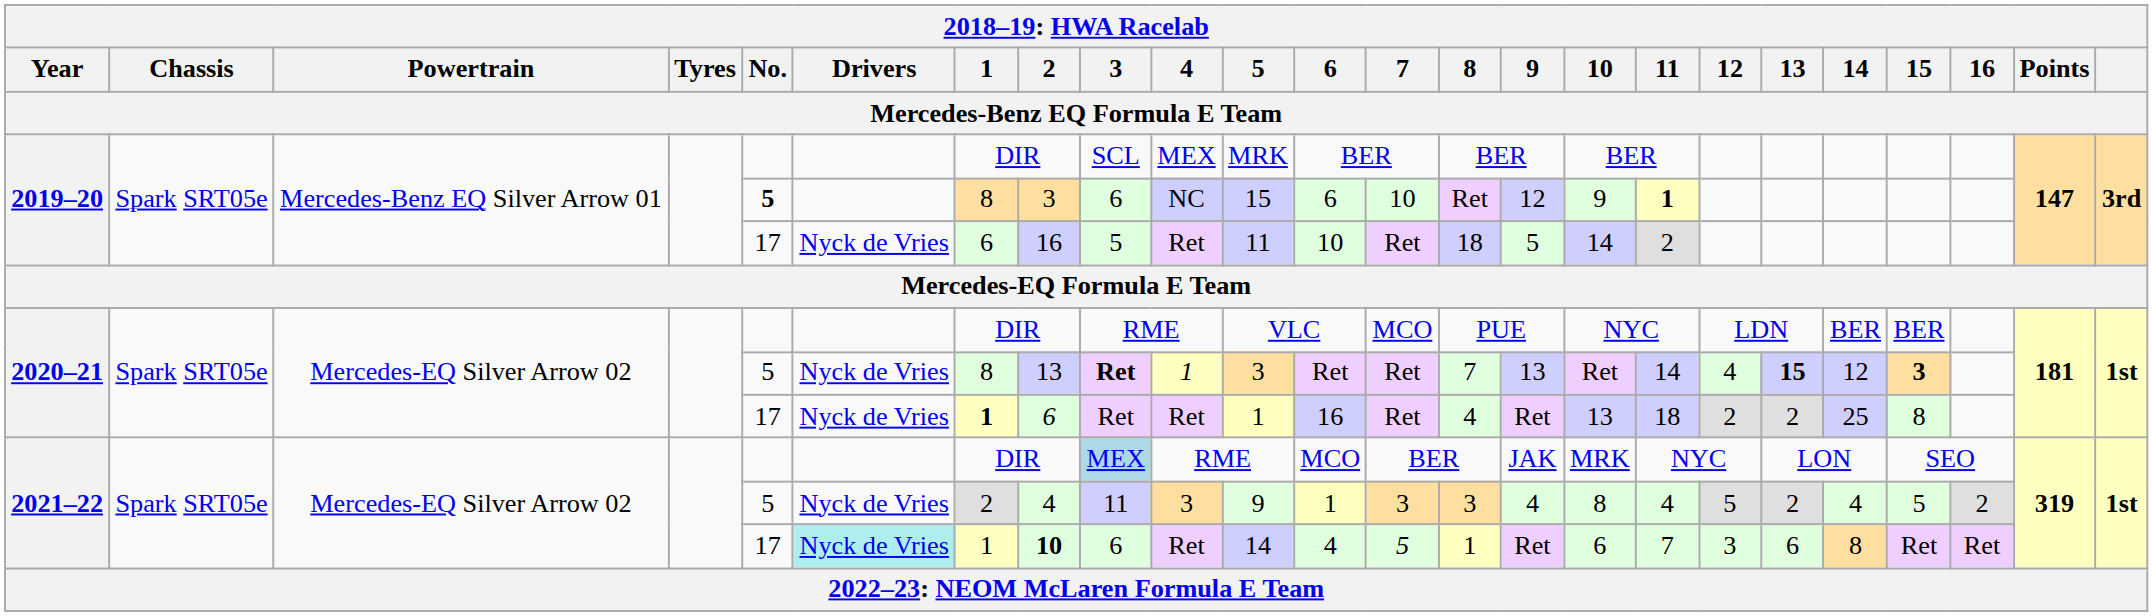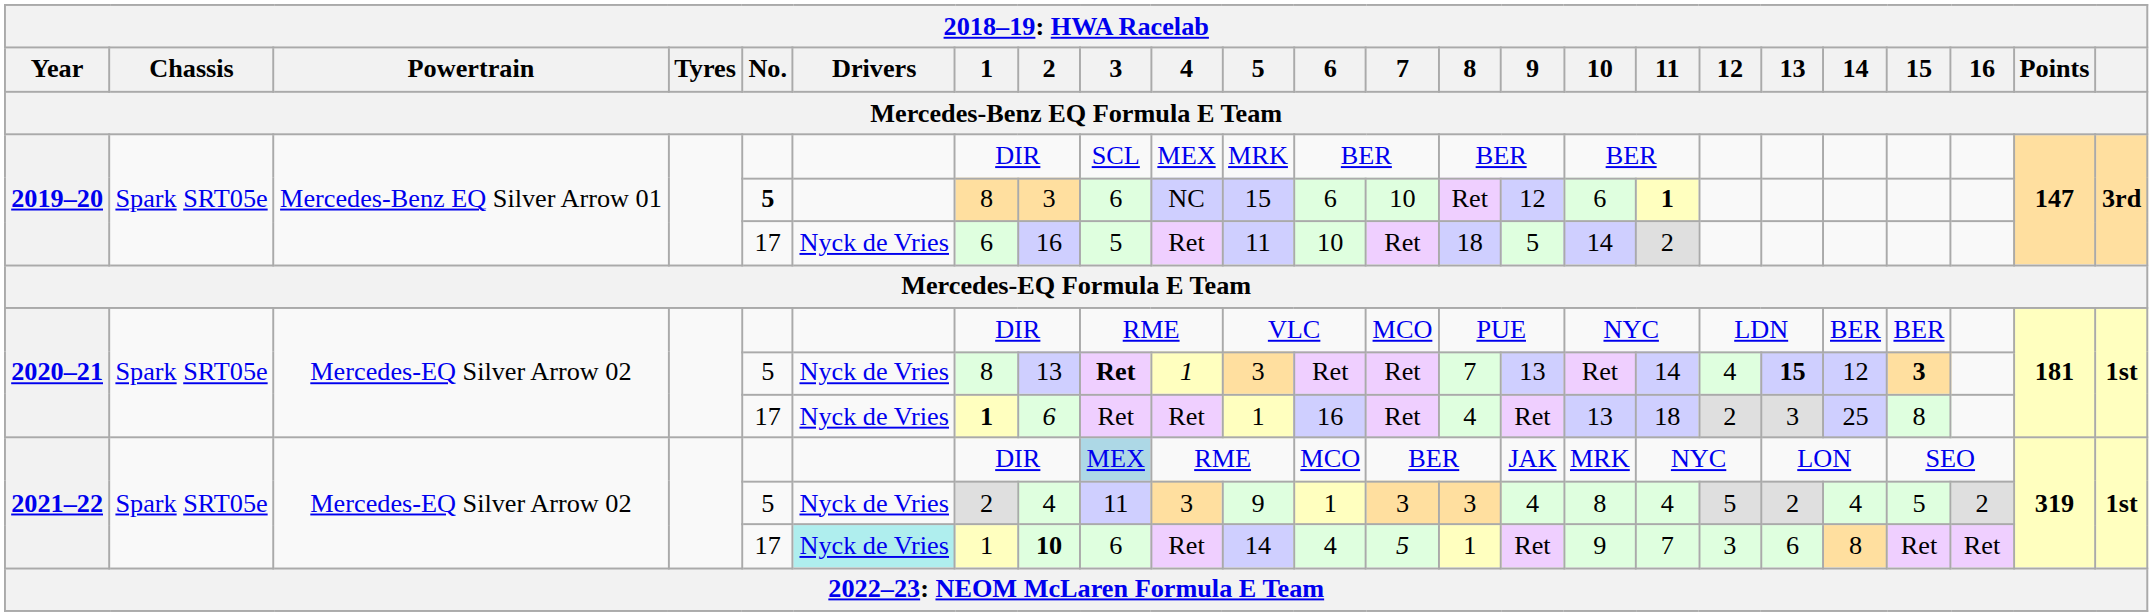(1600, 198) 9 -> (1600, 198) 6
(1792, 415) 2 -> (1792, 415) 3
(1600, 545) 6 -> (1600, 545) 9
